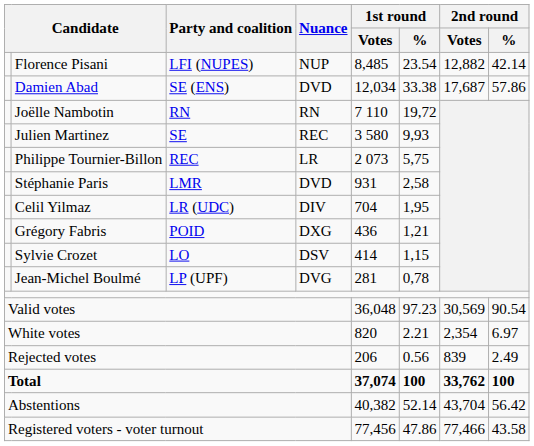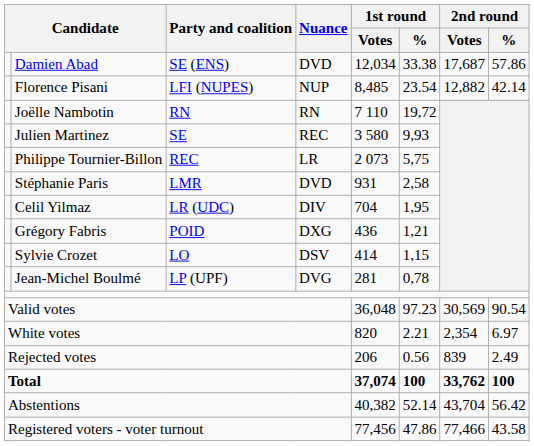rows swapped: (56, 87) <-> (61, 64)
